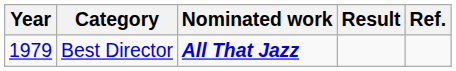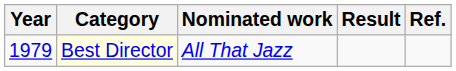(117, 50) no background -> (117, 50) lightyellow background
(240, 50) bold -> (237, 50) normal
